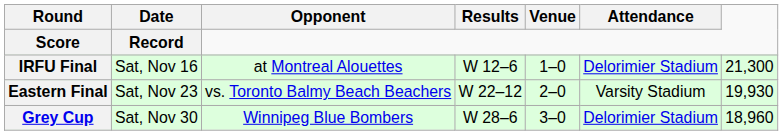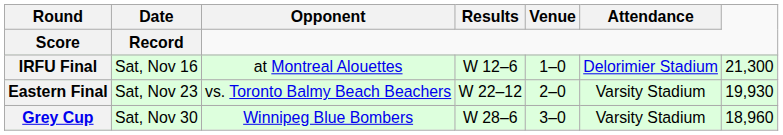(651, 117) Delorimier Stadium -> (651, 117) Varsity Stadium
